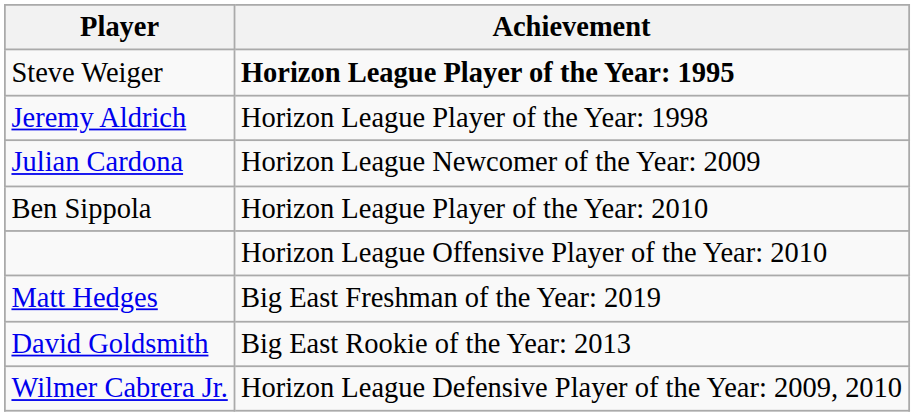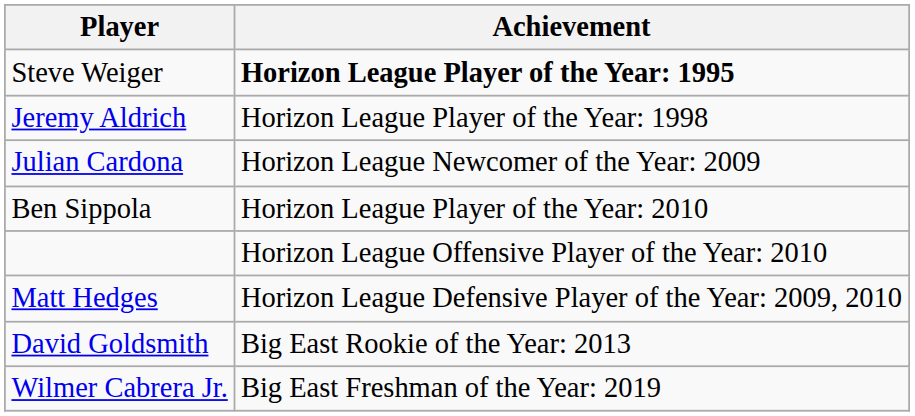(451, 298) Big East Freshman of the Year: 2019 -> (572, 298) Horizon League Defensive Player of the Year: 2009, 2010
(572, 388) Horizon League Defensive Player of the Year: 2009, 2010 -> (451, 388) Big East Freshman of the Year: 2019
